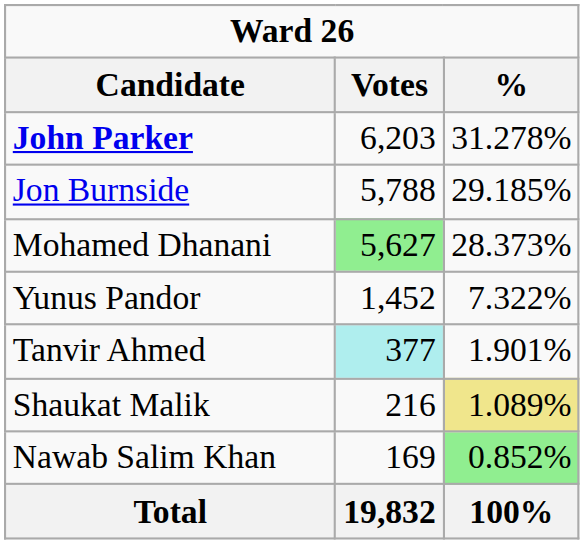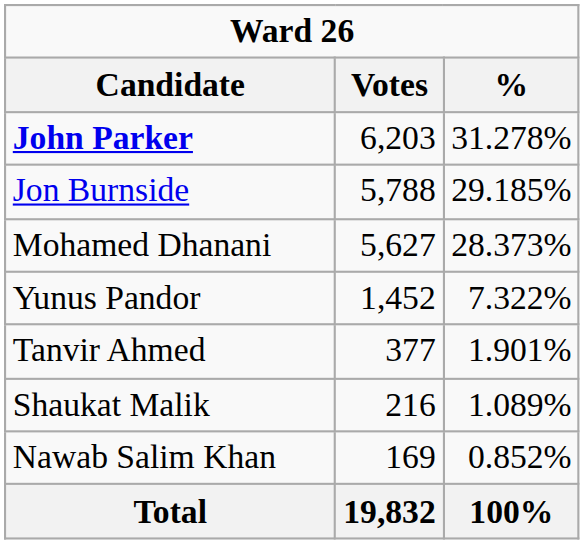(398, 244) lightgreen background -> (398, 244) no background
(410, 350) paleturquoise background -> (410, 350) no background
(520, 404) khaki background -> (520, 404) no background
(520, 457) lightgreen background -> (520, 457) no background
